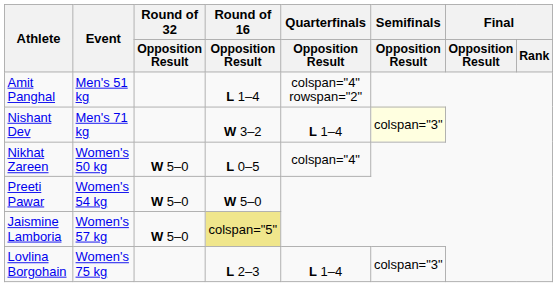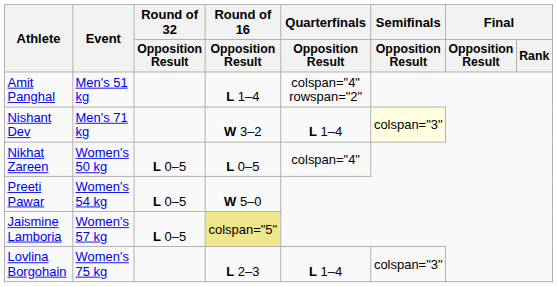(170, 167) W 5–0 -> (170, 167) L 0–5
(170, 202) W 5–0 -> (170, 202) L 0–5
(170, 237) W 5–0 -> (170, 237) L 0–5
